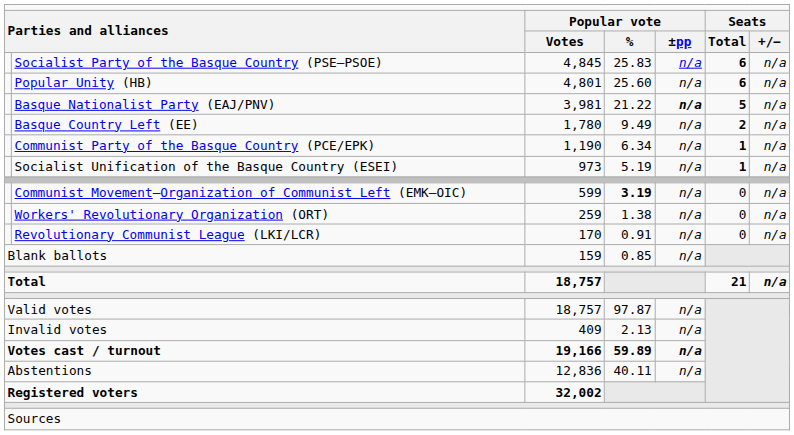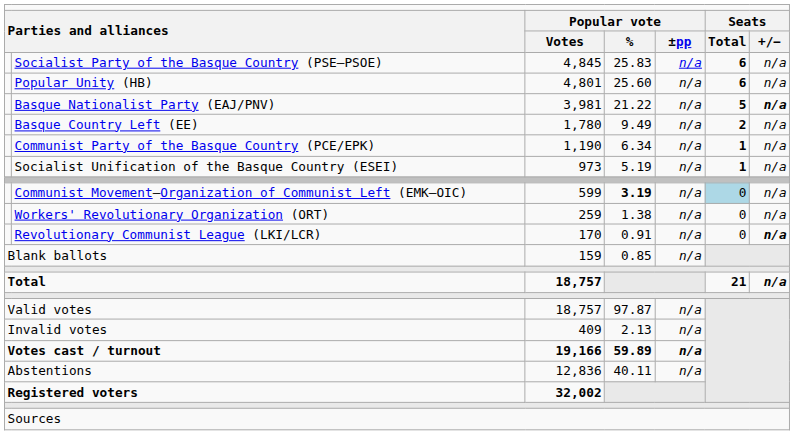(690, 104) bold -> (690, 104) normal
(775, 104) normal -> (775, 104) bold
(742, 193) no background -> (742, 193) lightblue background
(775, 235) normal -> (775, 235) bold
